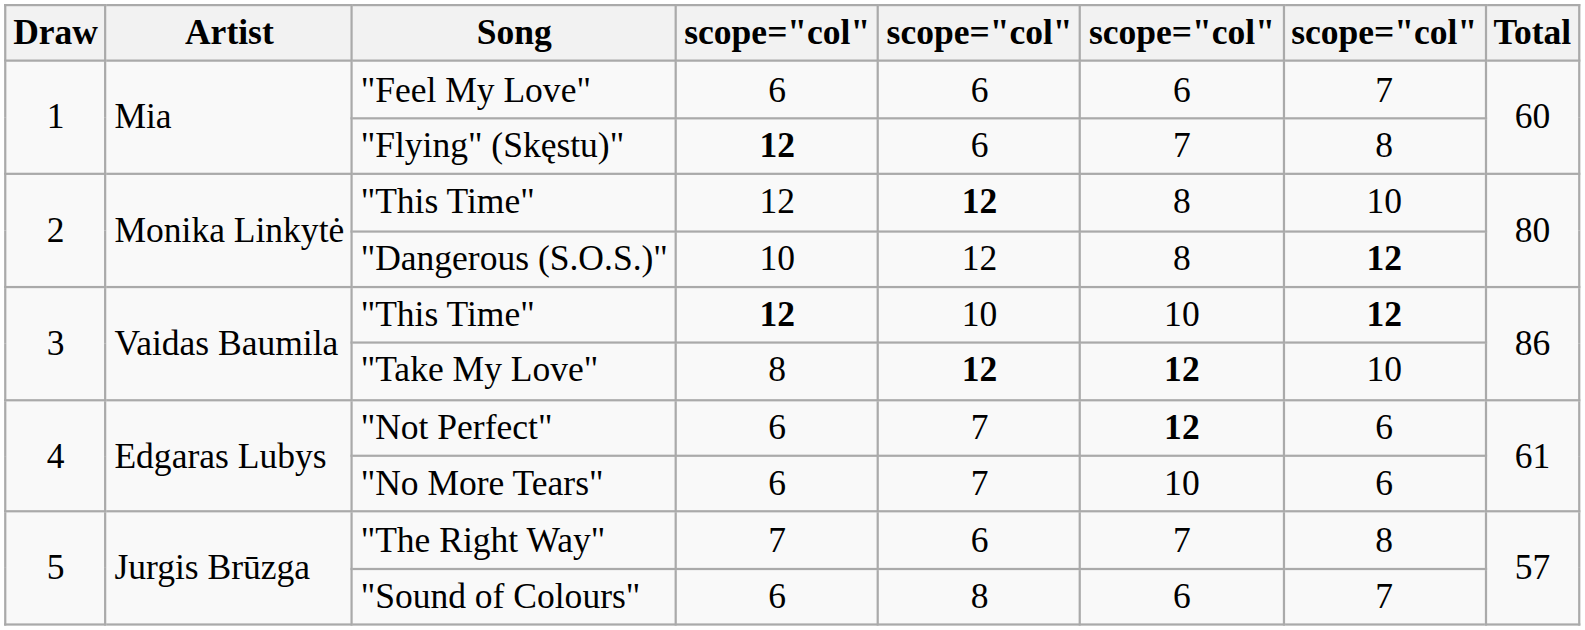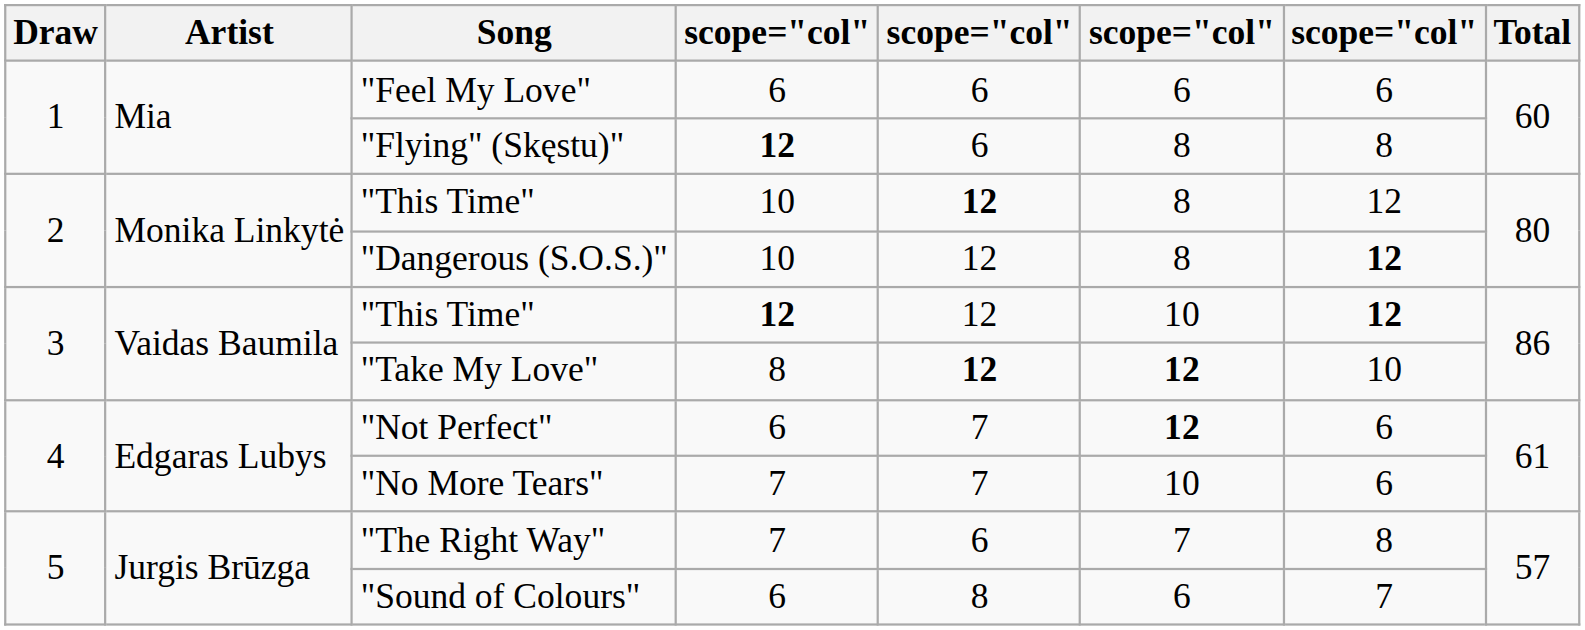(1384, 88) 7 -> (1384, 88) 6
(1182, 145) 7 -> (1182, 145) 8
(777, 201) 12 -> (777, 201) 10
(1384, 201) 10 -> (1384, 201) 12
(980, 314) 10 -> (980, 314) 12
(777, 483) 6 -> (777, 483) 7
